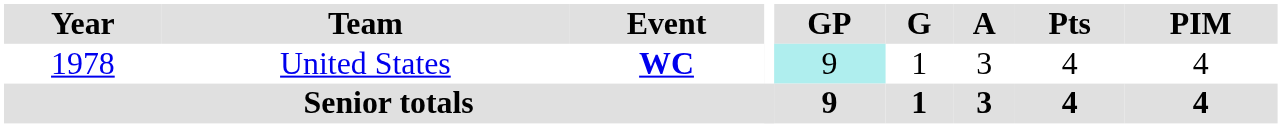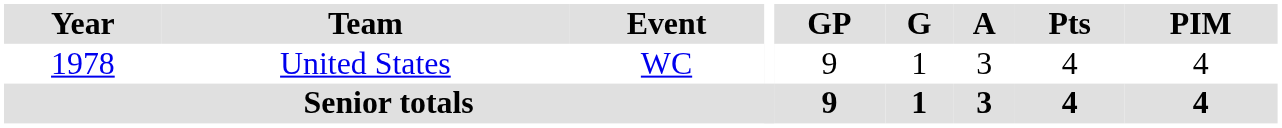(667, 63) bold -> (667, 63) normal
(829, 63) paleturquoise background -> (829, 63) no background
